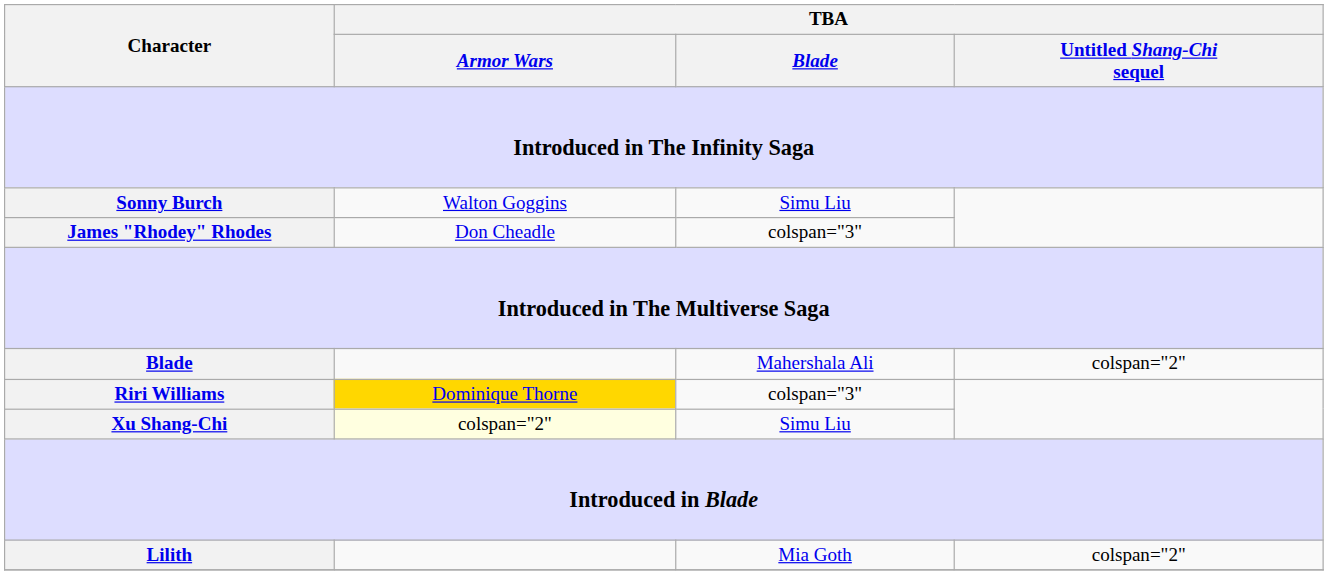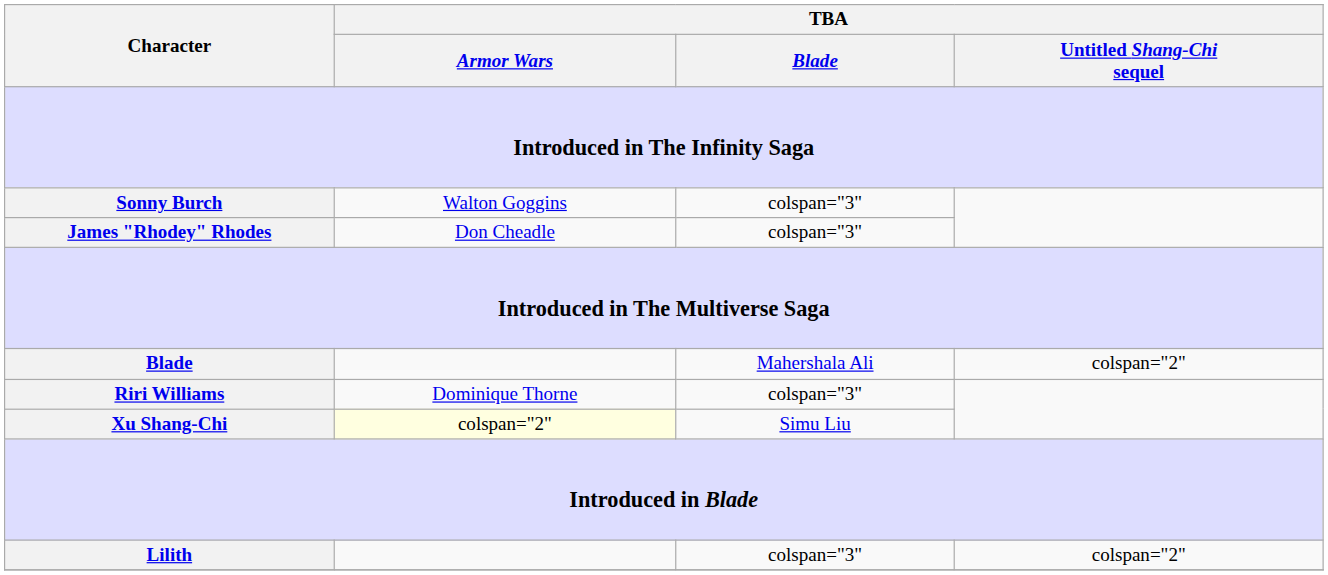(815, 202) Simu Liu -> (815, 202) colspan="3"
(505, 393) gold background -> (505, 393) no background
(815, 555) Mia Goth -> (815, 555) colspan="3"
